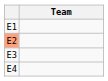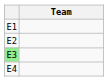(12, 41) lightsalmon background -> (12, 41) no background
(12, 55) no background -> (12, 55) lightgreen background
